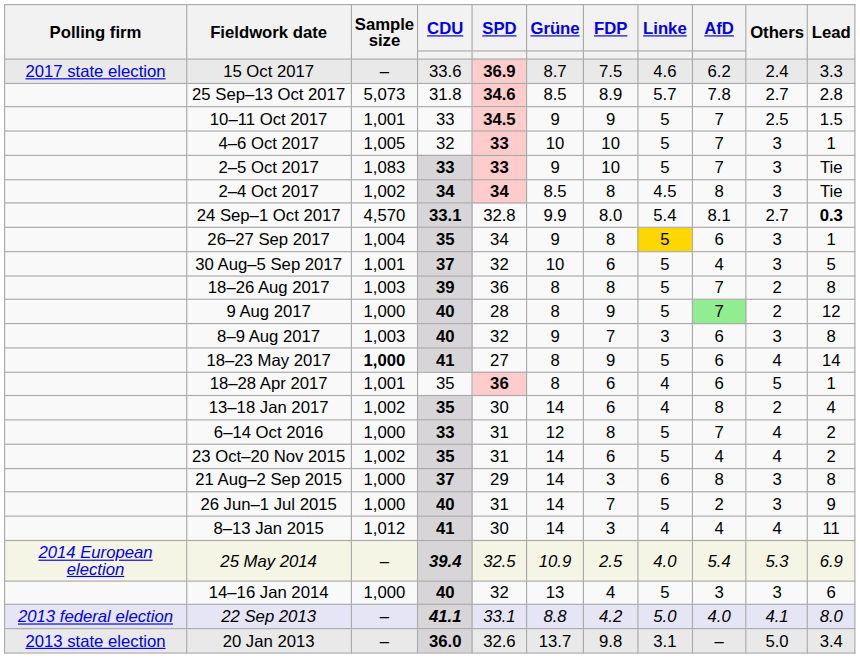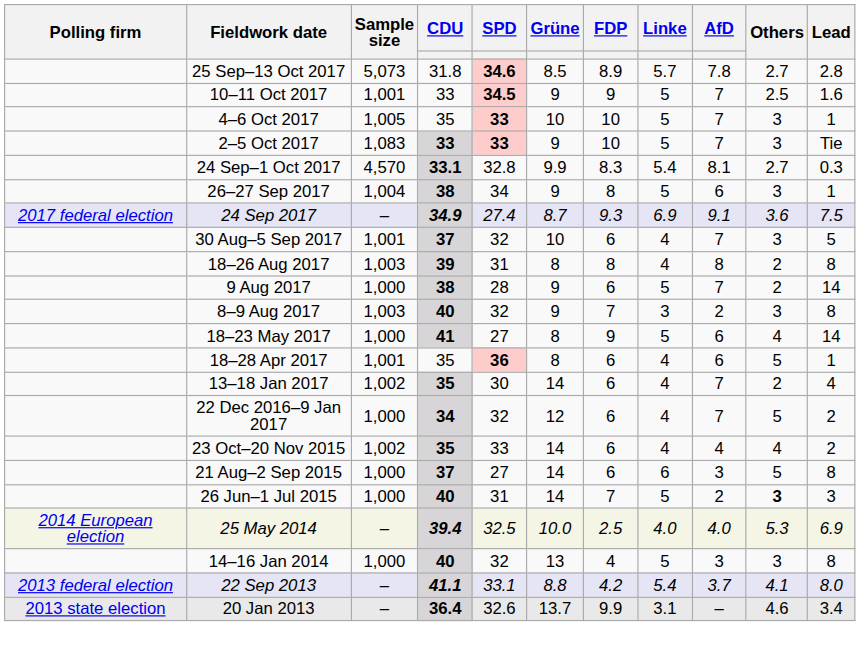- row: (269, 71)
(831, 119) 1.5 -> (831, 95) 1.6
(445, 143) 32 -> (445, 119) 35
- row: (269, 192)
(611, 216) 8.0 -> (611, 168) 8.3
(831, 216) bold -> (831, 168) normal
(445, 240) 35 -> (445, 192) 38
(665, 240) gold background -> (665, 192) no background
+ row: (269, 216)
(665, 264) 5 -> (665, 240) 4
(719, 264) 4 -> (719, 240) 7
(499, 288) 36 -> (499, 264) 31
(665, 288) 5 -> (665, 264) 4
(719, 288) 7 -> (719, 264) 8
(445, 312) 40 -> (445, 288) 38
(555, 312) 8 -> (555, 288) 9
(611, 312) 9 -> (611, 288) 6
(719, 312) lightgreen background -> (719, 288) no background
(831, 312) 12 -> (831, 288) 14
(719, 336) 6 -> (719, 312) 2
(384, 360) bold -> (384, 336) normal
(719, 408) 8 -> (719, 384) 7
+ row: (269, 416)
- row: (269, 432)
(499, 456) 31 -> (499, 449) 33
(665, 456) 5 -> (665, 449) 4
(499, 480) 29 -> (499, 473) 27
(611, 480) 3 -> (611, 473) 6
(719, 480) 8 -> (719, 473) 3
(777, 480) 3 -> (777, 473) 5
(777, 504) normal -> (777, 497) bold
(831, 504) 9 -> (831, 497) 3
- row: (269, 529)
(555, 561) 10.9 -> (555, 529) 10.0
(719, 561) 5.4 -> (719, 529) 4.0
(831, 593) 6 -> (831, 561) 8
(665, 617) 5.0 -> (665, 585) 5.4
(719, 617) 4.0 -> (719, 585) 3.7
(445, 641) 36.0 -> (445, 609) 36.4
(611, 641) 9.8 -> (611, 609) 9.9
(777, 641) 5.0 -> (777, 609) 4.6
